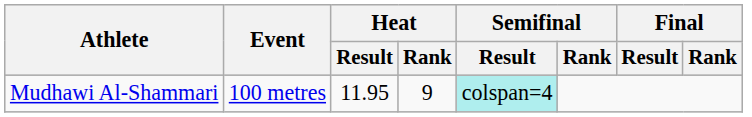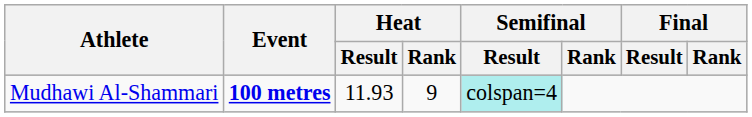(277, 93) normal -> (280, 93) bold
(365, 93) 11.95 -> (369, 93) 11.93
